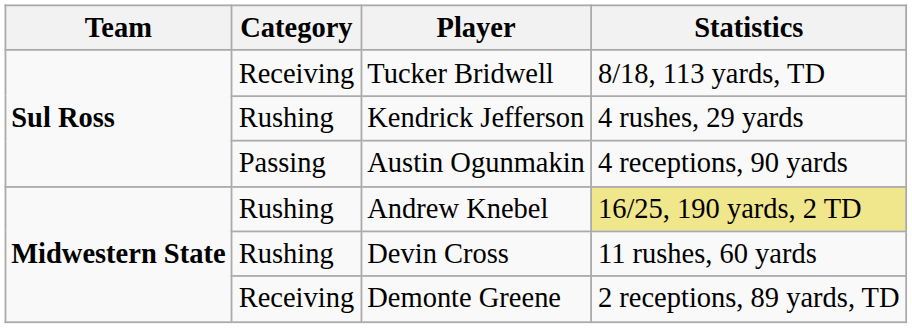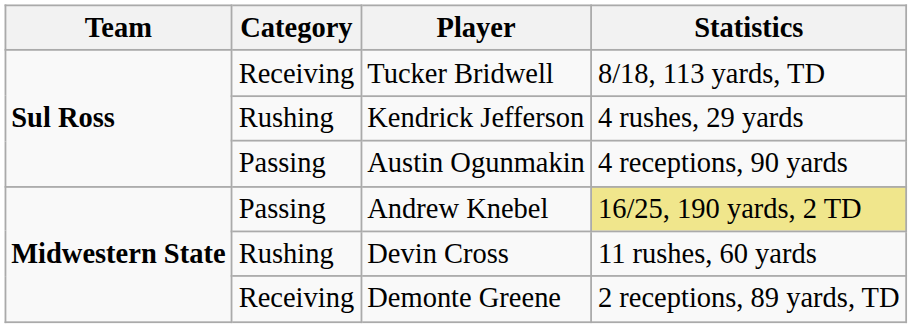(286, 208) Rushing -> (282, 208) Passing
